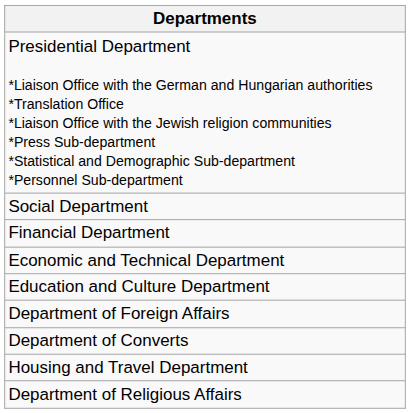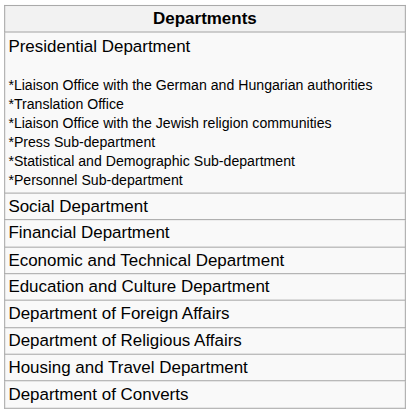(98, 340) Department of Converts -> (125, 340) Department of Religious Affairs
(125, 394) Department of Religious Affairs -> (98, 394) Department of Converts
